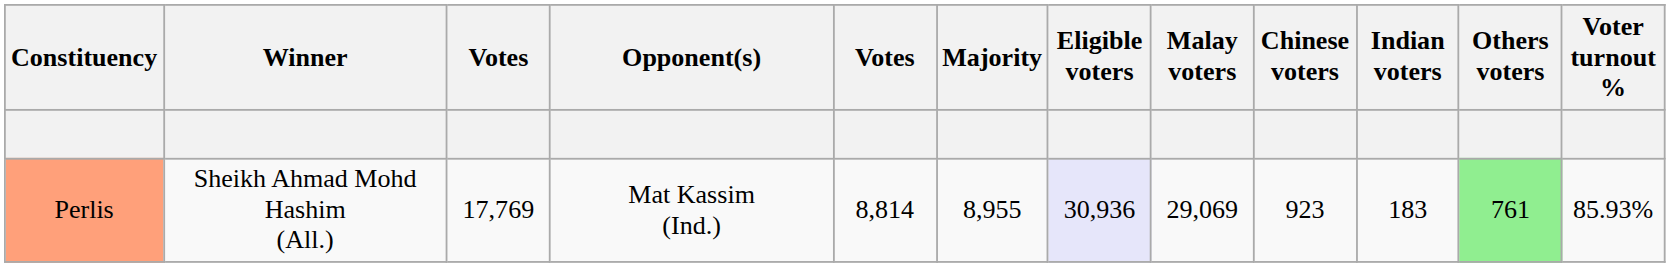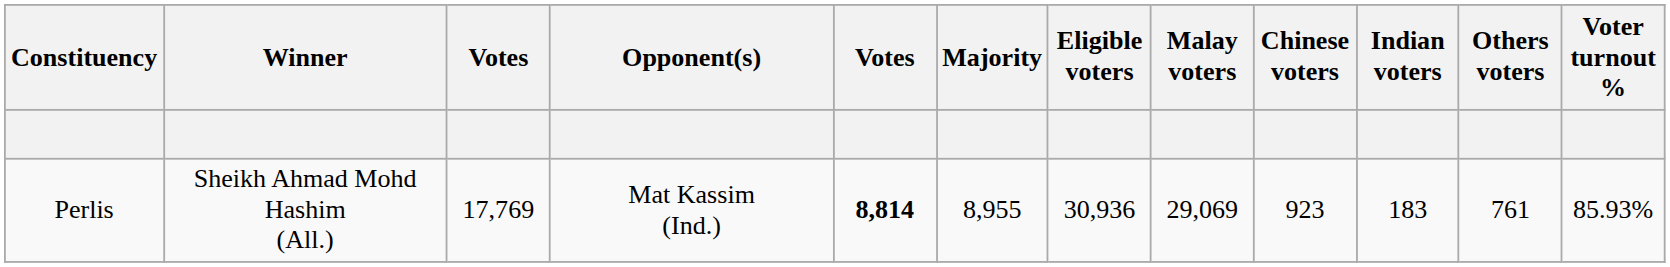(84, 210) lightsalmon background -> (84, 210) no background
(885, 210) normal -> (885, 210) bold
(1100, 210) lavender background -> (1100, 210) no background
(1510, 210) lightgreen background -> (1510, 210) no background
